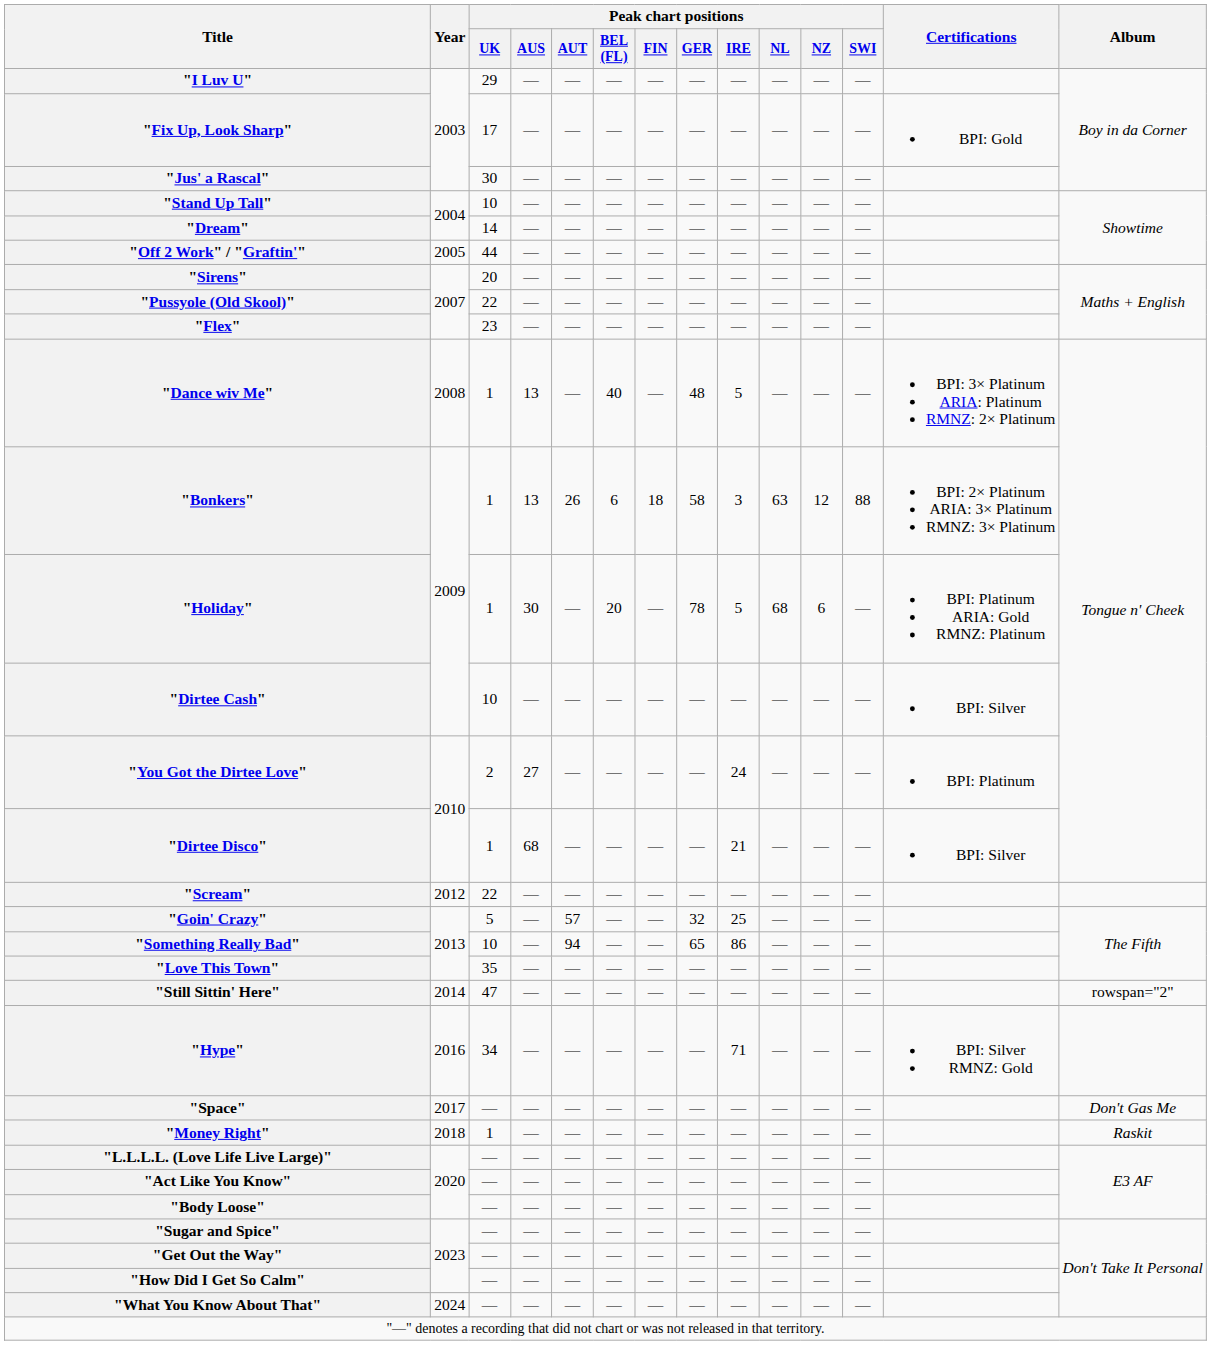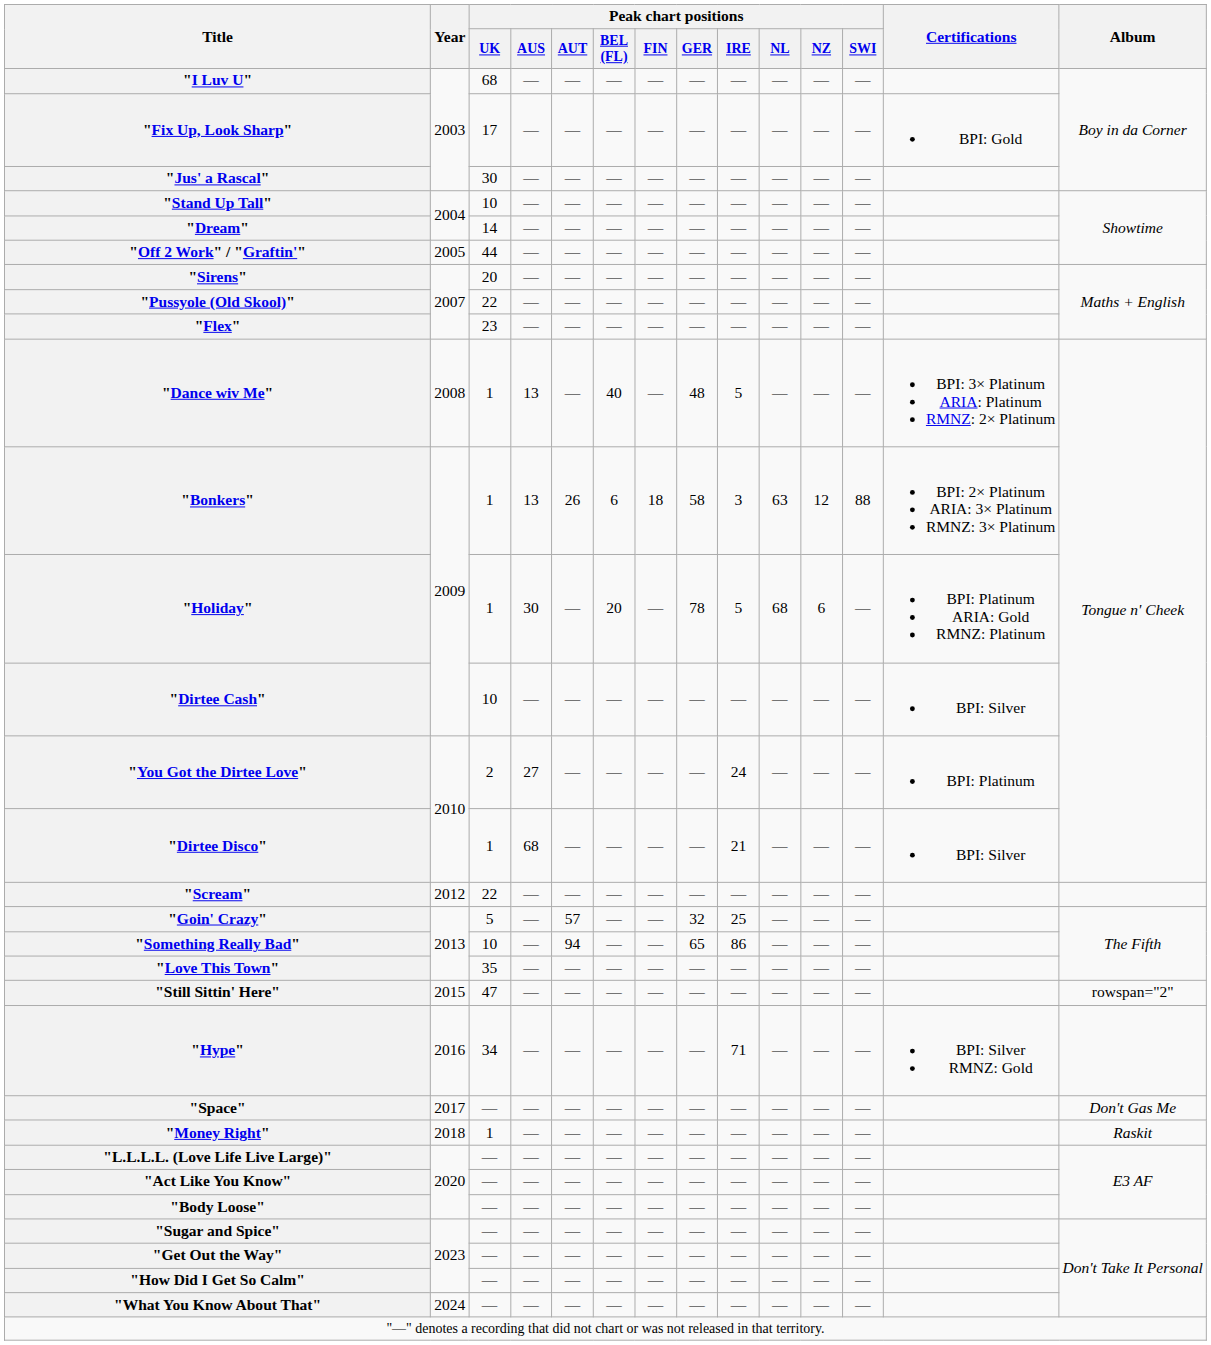(490, 80) 29 -> (490, 80) 68
(450, 992) 2014 -> (450, 992) 2015
